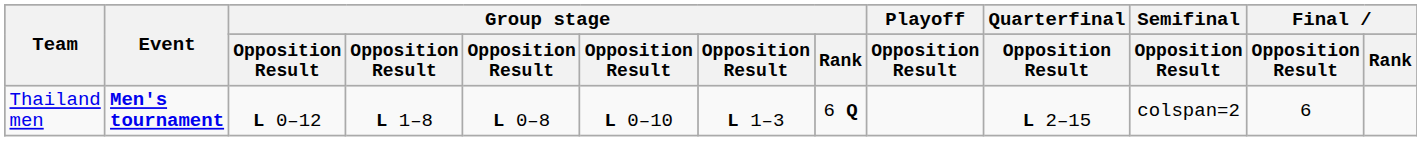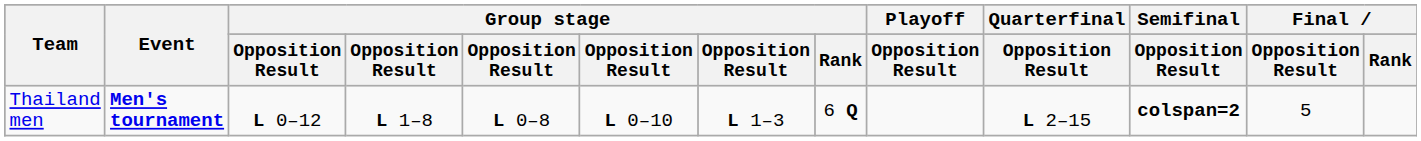(1189, 110) normal -> (1189, 110) bold
(1306, 110) 6 -> (1306, 110) 5
